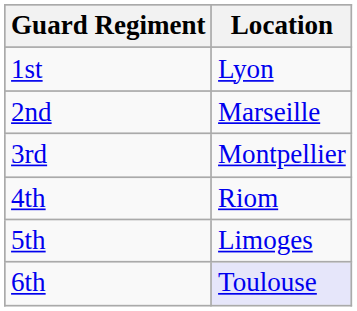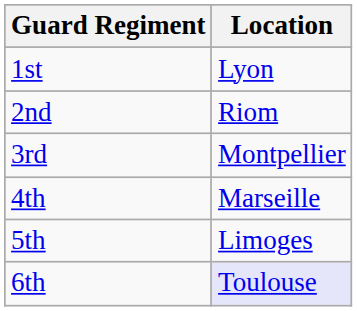(269, 111) Marseille -> (248, 111) Riom
(248, 197) Riom -> (269, 197) Marseille
